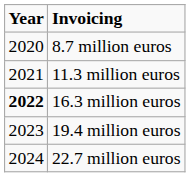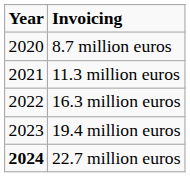(26, 102) bold -> (26, 102) normal
(26, 158) normal -> (26, 158) bold
